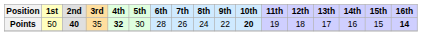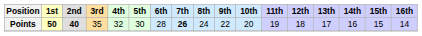(52, 24) normal -> (52, 24) bold
(119, 24) bold -> (119, 24) normal
(183, 24) normal -> (183, 24) bold
(249, 24) bold -> (249, 24) normal
(404, 24) bold -> (404, 24) normal
